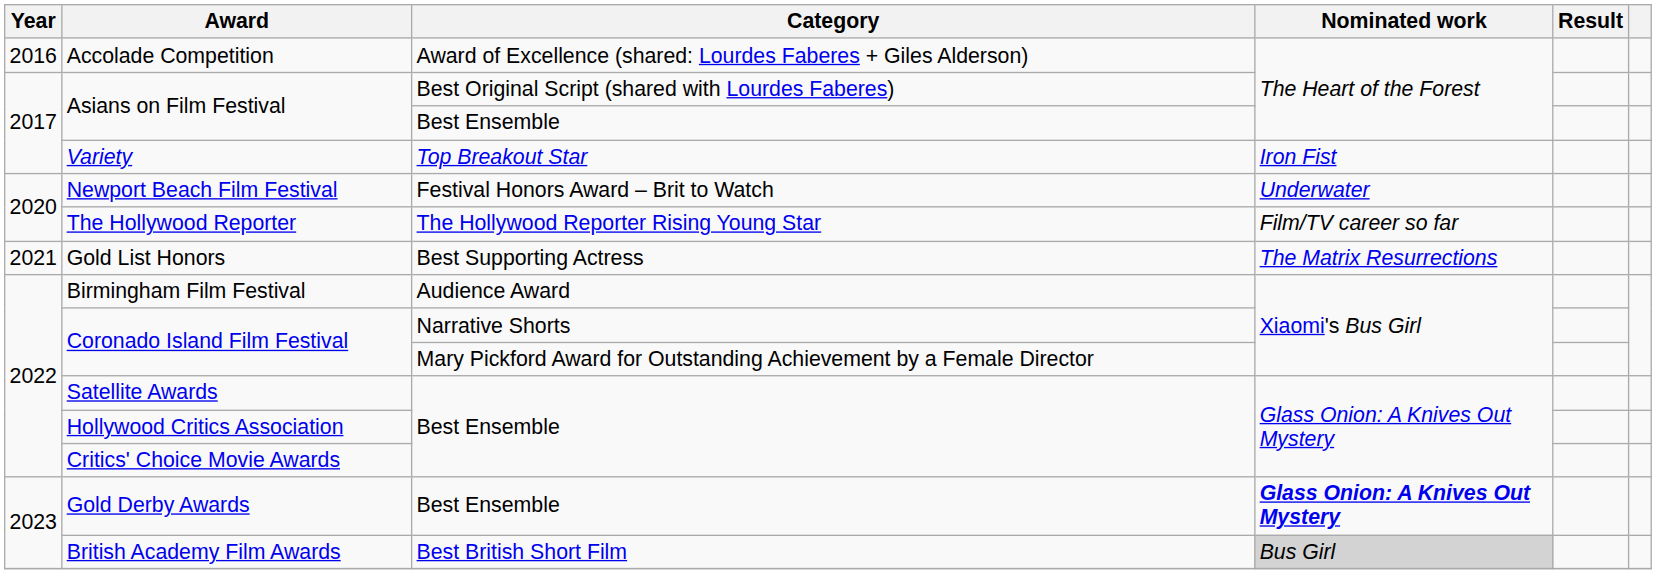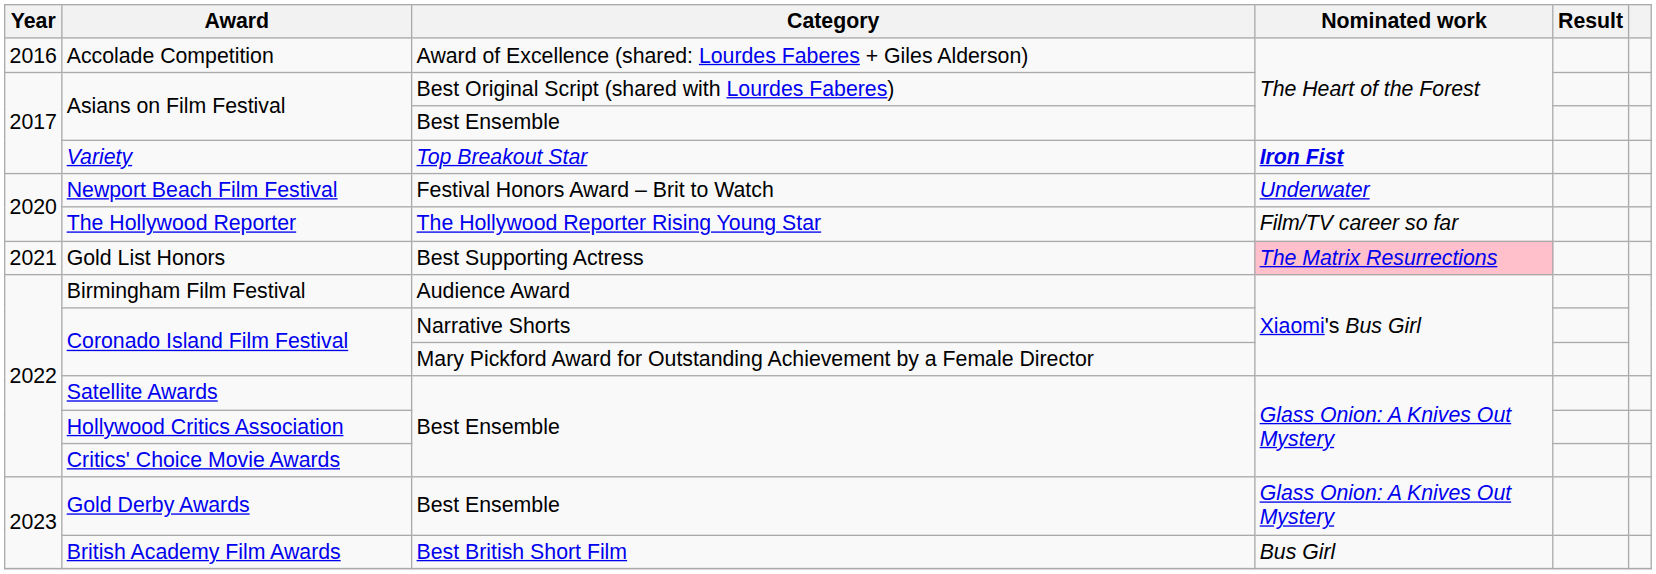(1298, 156) normal -> (1302, 156) bold
(1378, 257) no background -> (1378, 257) pink background
(1395, 505) bold -> (1385, 505) normal
(1297, 551) lightgrey background -> (1297, 551) no background
